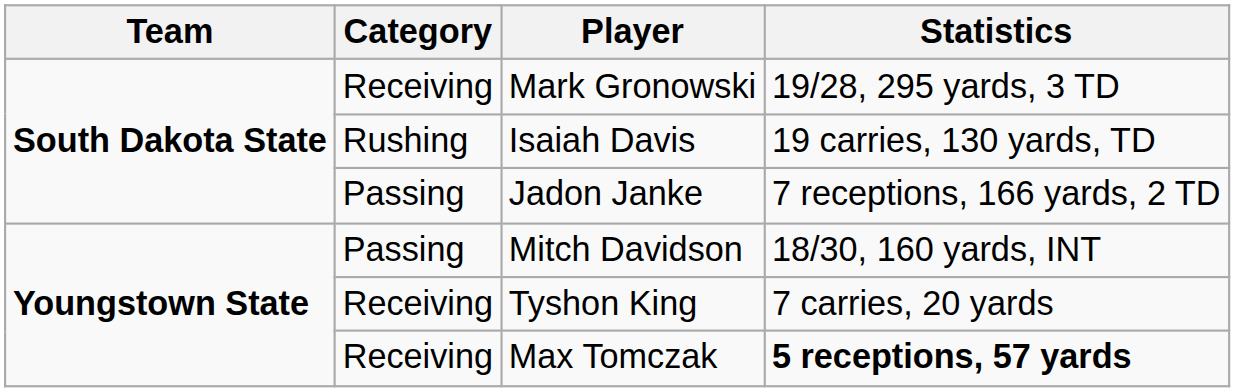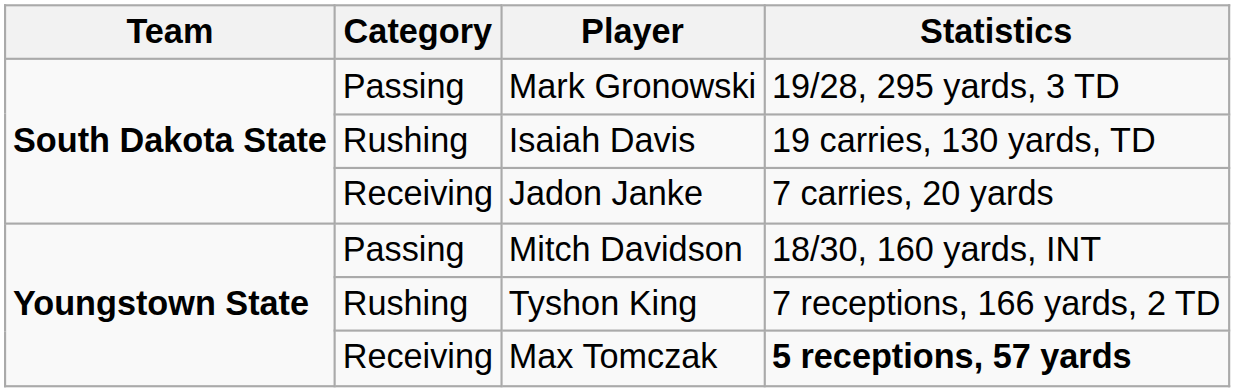(418, 86) Receiving -> (404, 86) Passing
(404, 194) Passing -> (418, 194) Receiving
(996, 194) 7 receptions, 166 yards, 2 TD -> (913, 194) 7 carries, 20 yards
(418, 303) Receiving -> (405, 303) Rushing
(913, 303) 7 carries, 20 yards -> (996, 303) 7 receptions, 166 yards, 2 TD
